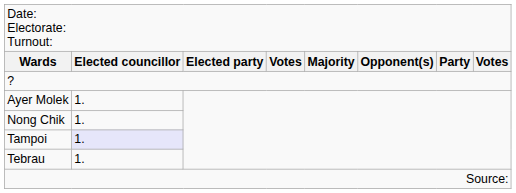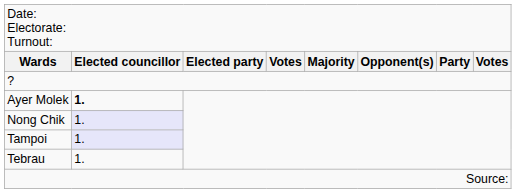(79, 100) normal -> (79, 100) bold
(79, 120) no background -> (79, 120) lavender background
